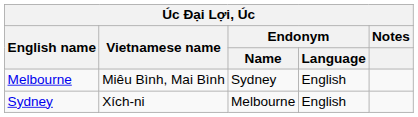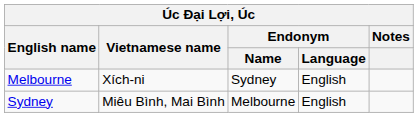(163, 79) Miêu Bình, Mai Bình -> (123, 79) Xích-ni
(123, 101) Xích-ni -> (163, 101) Miêu Bình, Mai Bình
